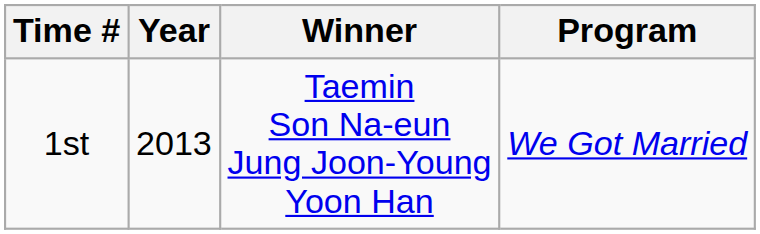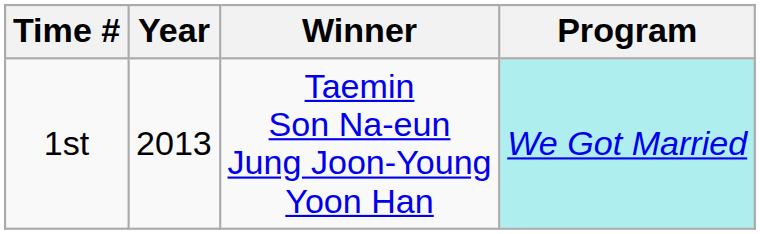(627, 143) no background -> (627, 143) paleturquoise background
